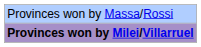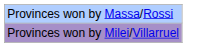(100, 33) bold -> (93, 33) normal
